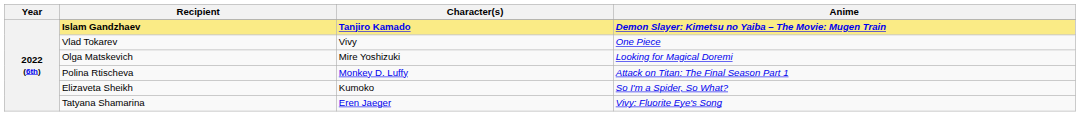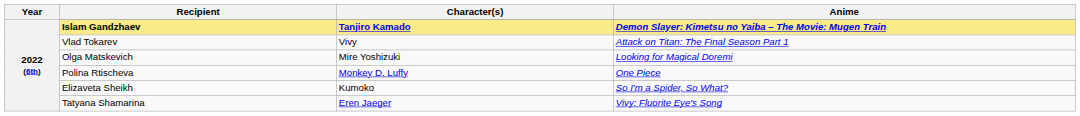(638, 42) One Piece -> (702, 42) Attack on Titan: The Final Season Part 1
(702, 73) Attack on Titan: The Final Season Part 1 -> (638, 73) One Piece
